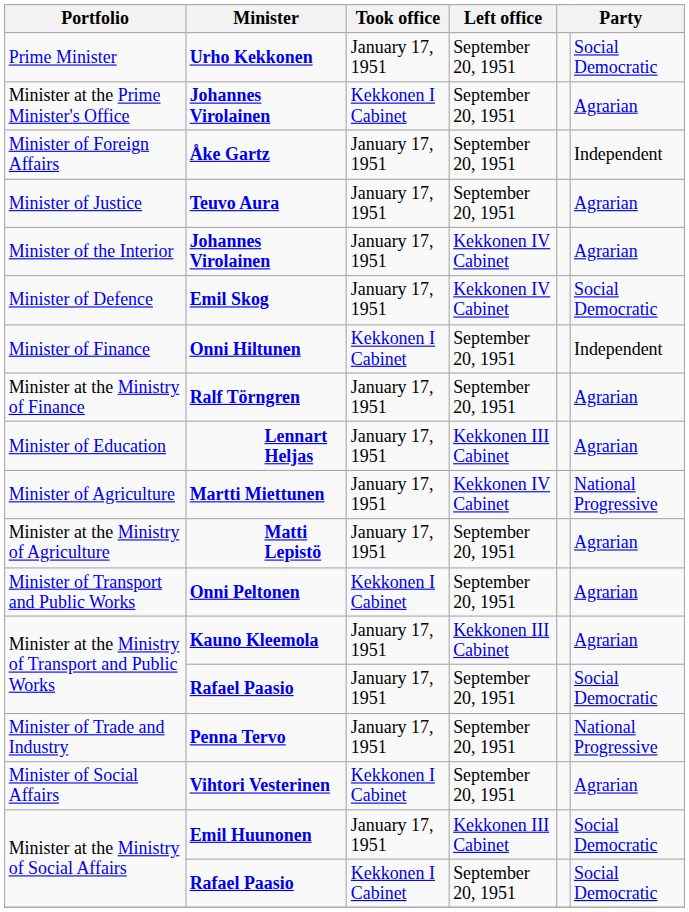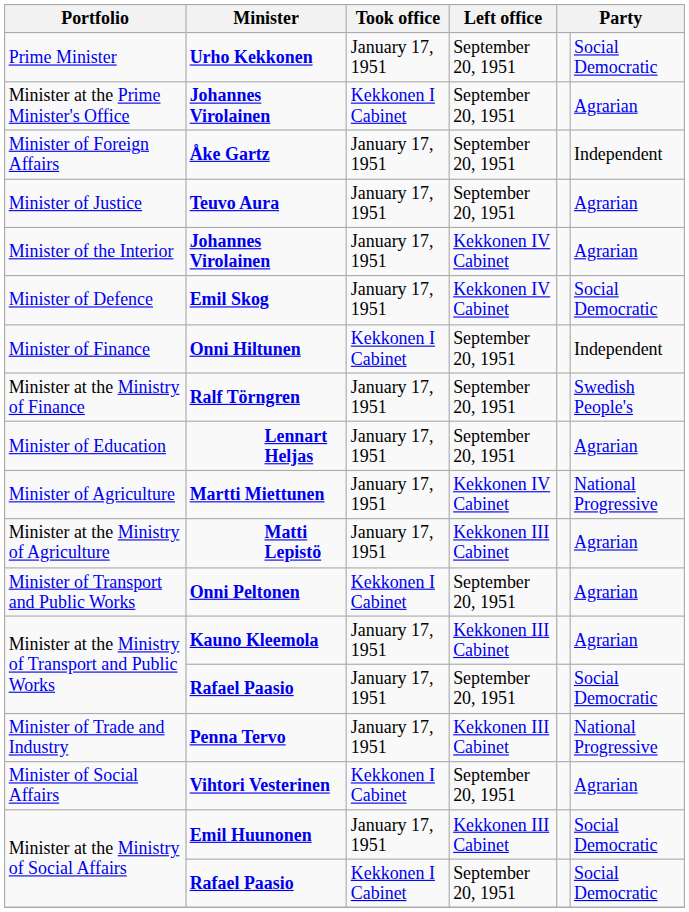(606, 397) Agrarian -> (604, 397) Swedish People's
(501, 445) Kekkonen III Cabinet -> (491, 445) September 20, 1951
(491, 543) September 20, 1951 -> (501, 543) Kekkonen III Cabinet
(491, 737) September 20, 1951 -> (501, 737) Kekkonen III Cabinet
